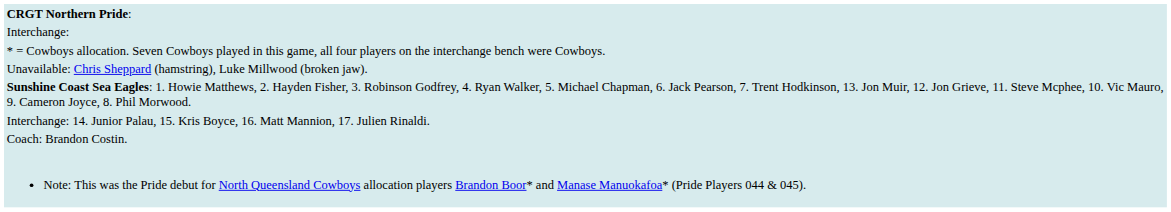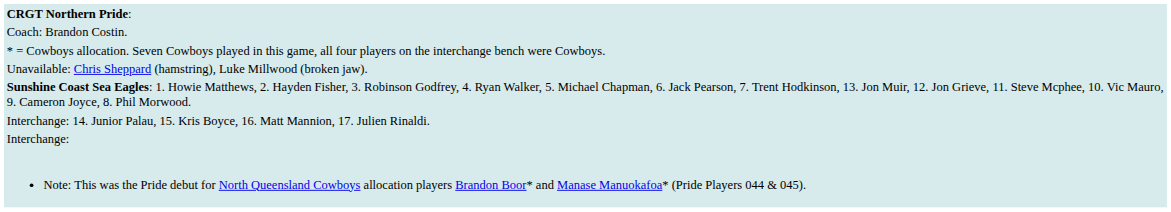(38, 32) Interchange: -> (67, 32) Coach: Brandon Costin.
(67, 139) Coach: Brandon Costin. -> (38, 139) Interchange:
